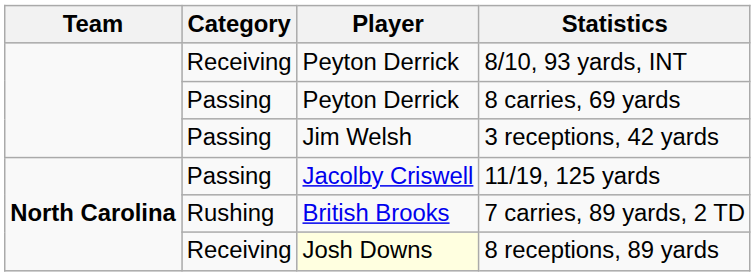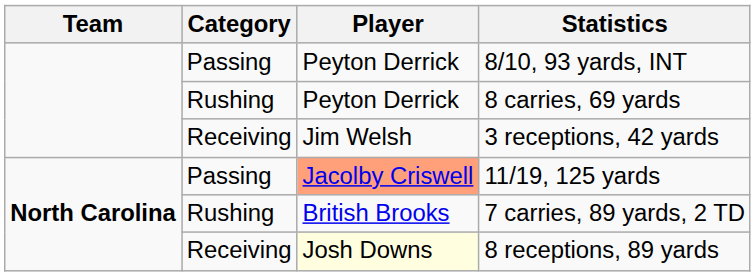(239, 62) Receiving -> (229, 62) Passing
(229, 99) Passing -> (231, 99) Rushing
(229, 137) Passing -> (239, 137) Receiving
(388, 175) no background -> (388, 175) lightsalmon background
